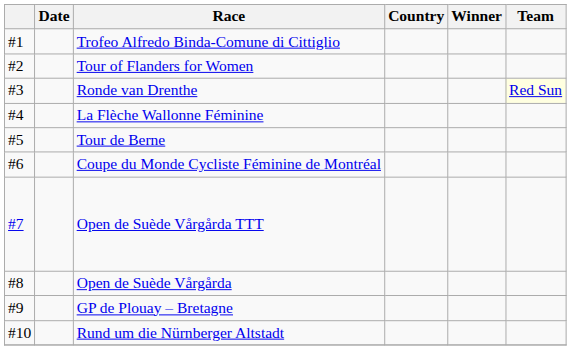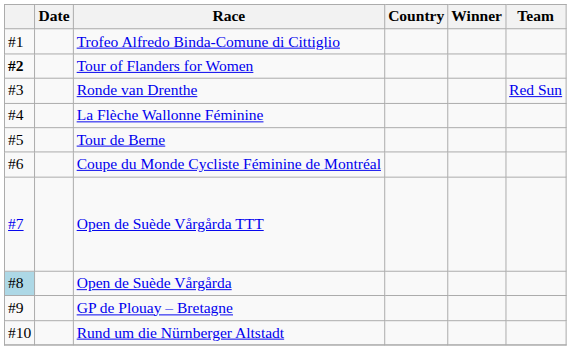(16, 66) normal -> (16, 66) bold
(536, 90) lightyellow background -> (536, 90) no background
(16, 283) no background -> (16, 283) lightblue background
